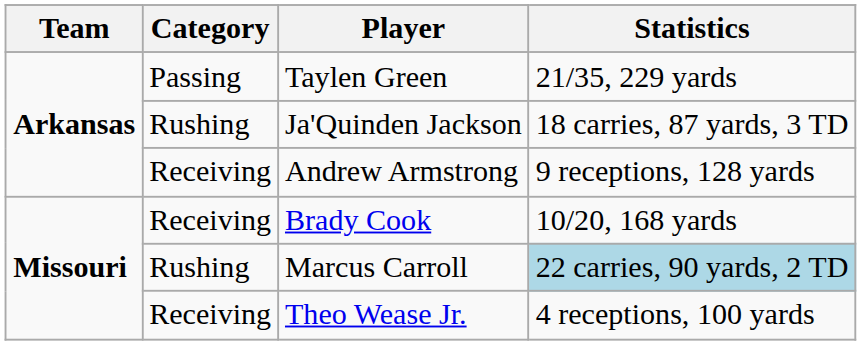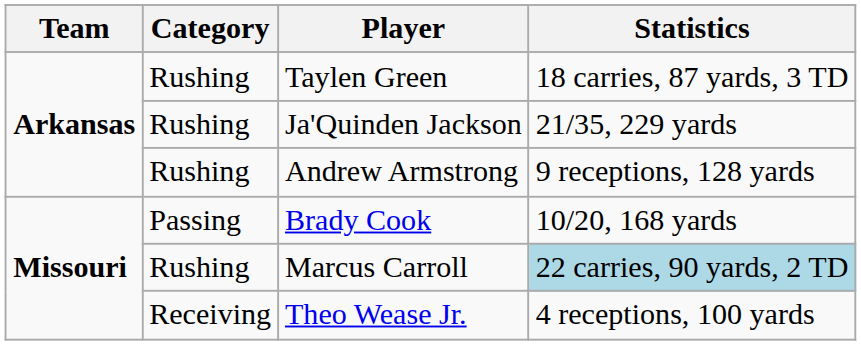(195, 76) Passing -> (199, 76) Rushing
(636, 76) 21/35, 229 yards -> (692, 76) 18 carries, 87 yards, 3 TD
(692, 123) 18 carries, 87 yards, 3 TD -> (636, 123) 21/35, 229 yards
(210, 171) Receiving -> (199, 171) Rushing
(210, 219) Receiving -> (195, 219) Passing
